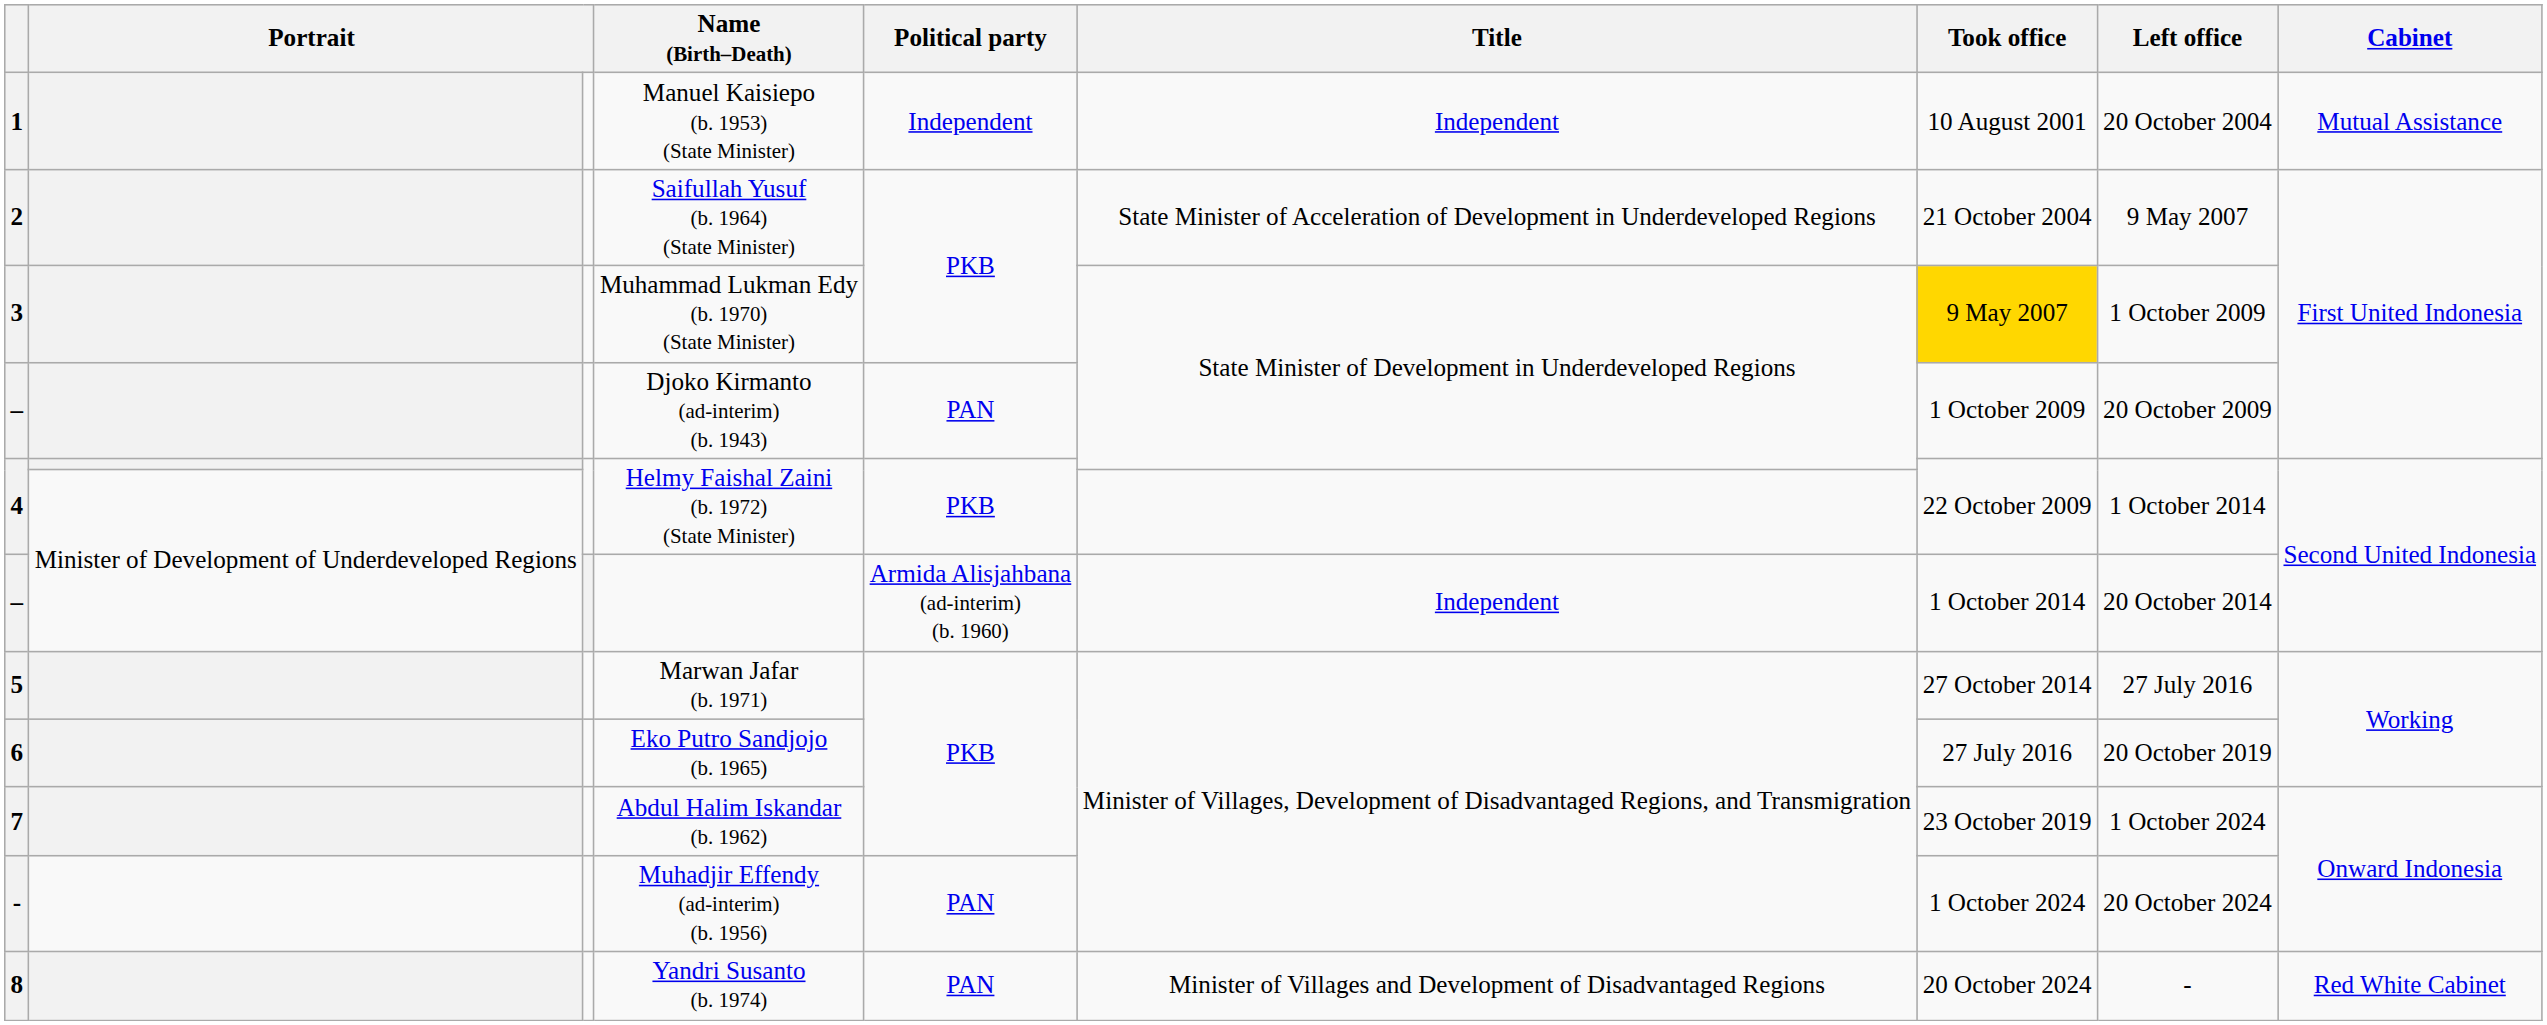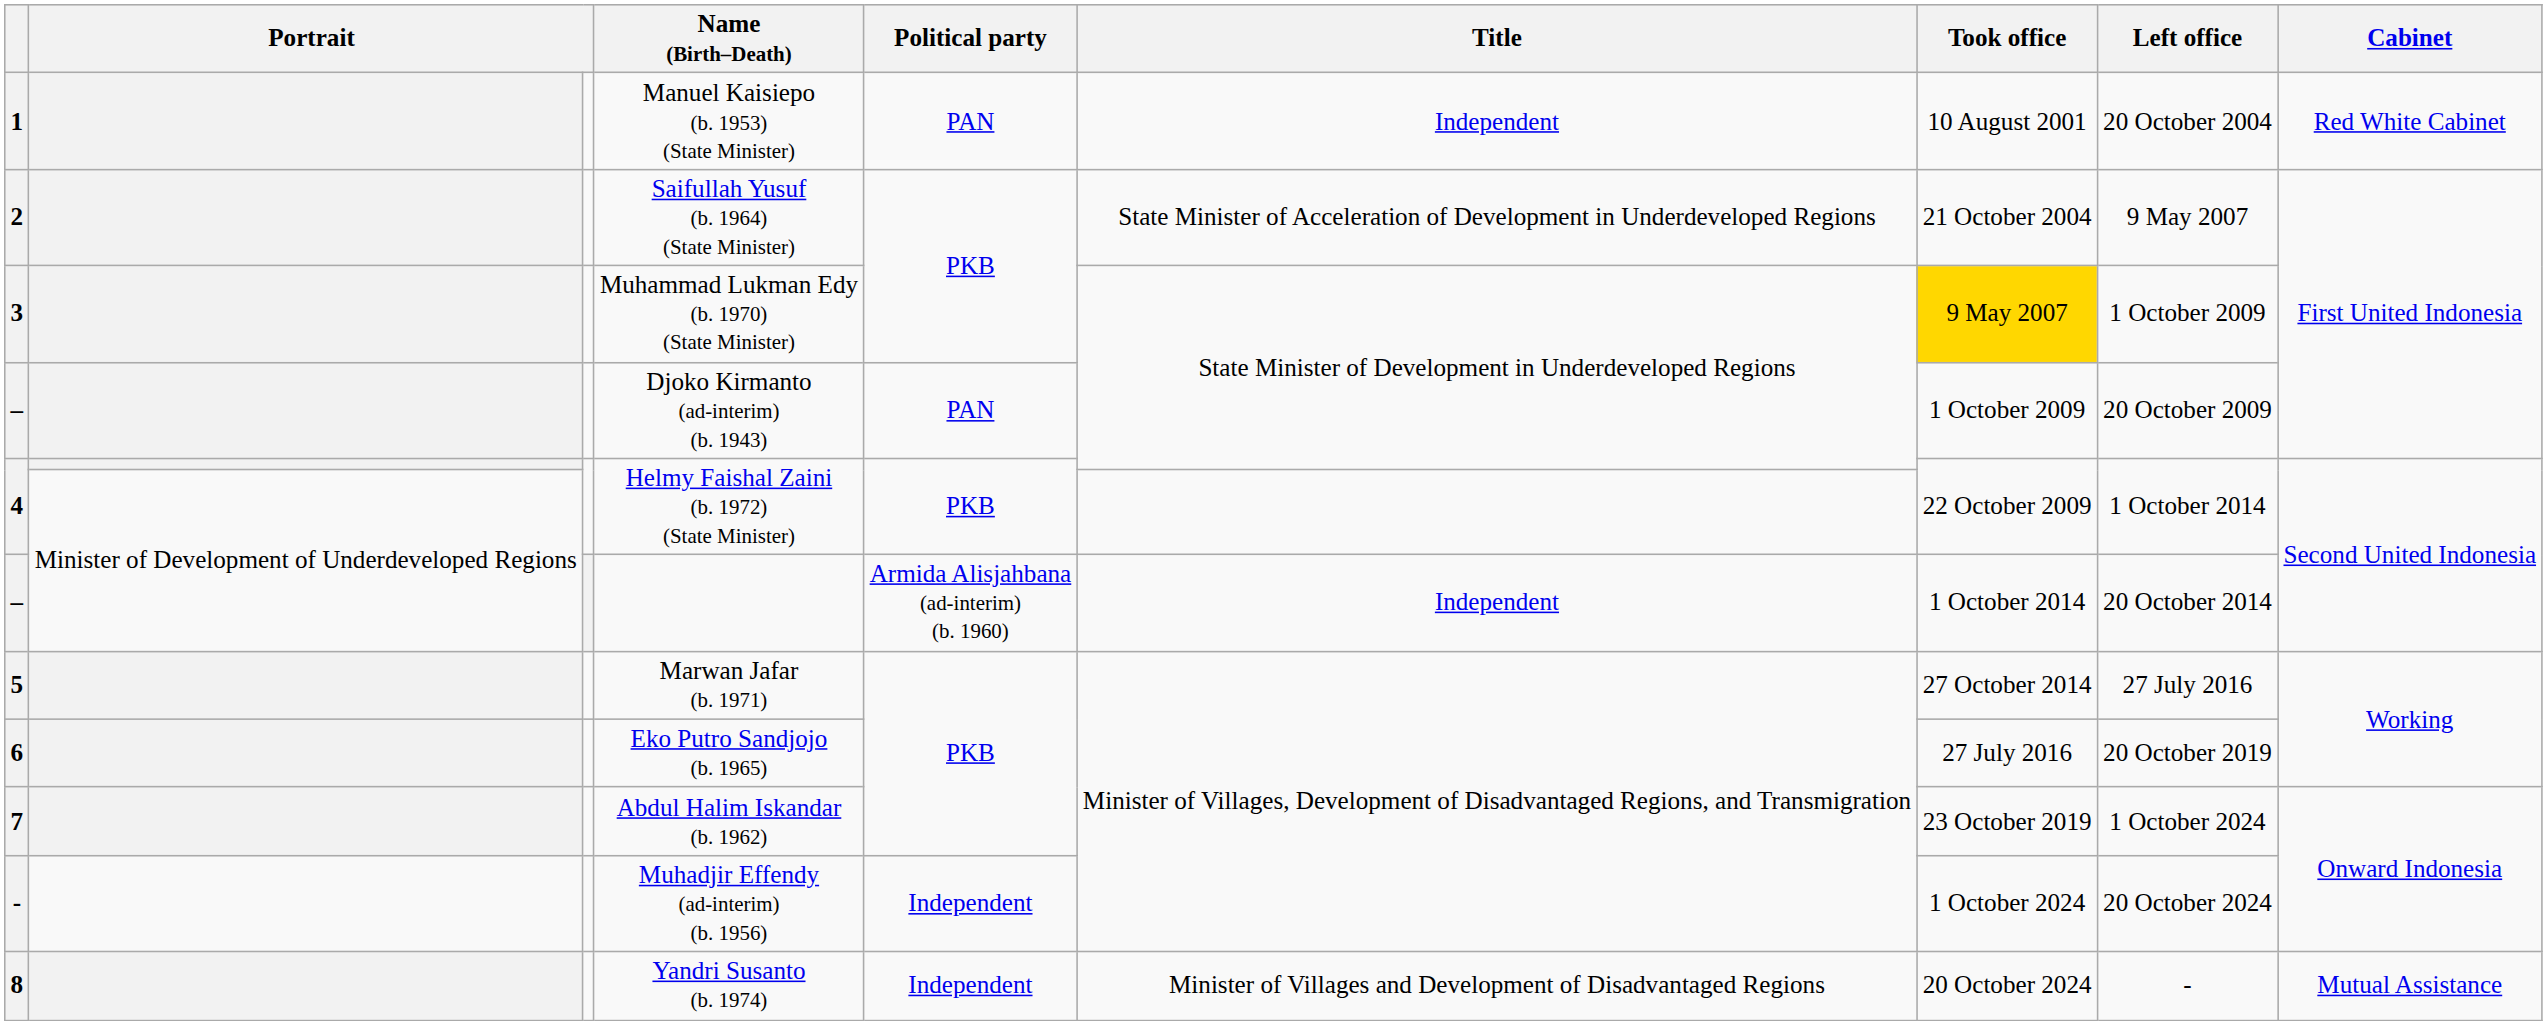(970, 120) Independent -> (970, 120) PAN
(2410, 120) Mutual Assistance -> (2410, 120) Red White Cabinet
(970, 903) PAN -> (970, 903) Independent
(970, 985) PAN -> (970, 985) Independent
(2410, 985) Red White Cabinet -> (2410, 985) Mutual Assistance
